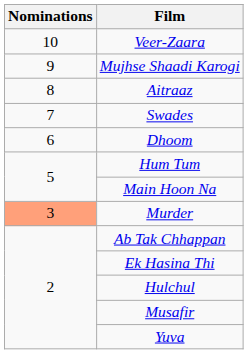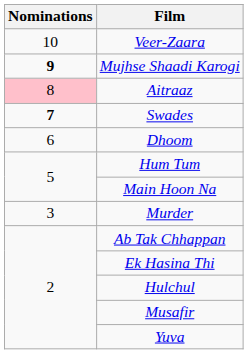(50, 66) normal -> (50, 66) bold
(50, 90) no background -> (50, 90) pink background
(50, 115) normal -> (50, 115) bold
(50, 213) lightsalmon background -> (50, 213) no background
